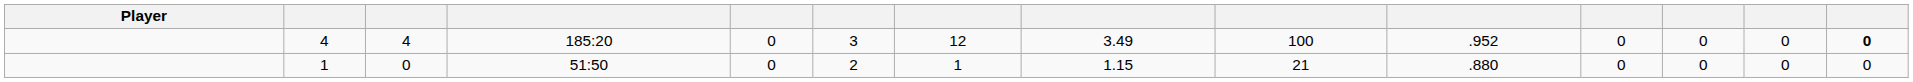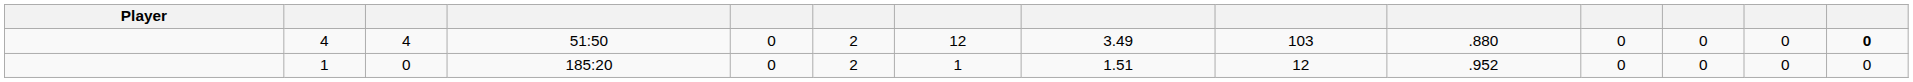(589, 41) 185:20 -> (589, 41) 51:50
(854, 41) 3 -> (854, 41) 2
(1301, 41) 100 -> (1301, 41) 103
(1483, 41) .952 -> (1483, 41) .880
(589, 65) 51:50 -> (589, 65) 185:20
(1118, 65) 1.15 -> (1118, 65) 1.51
(1301, 65) 21 -> (1301, 65) 12
(1483, 65) .880 -> (1483, 65) .952
